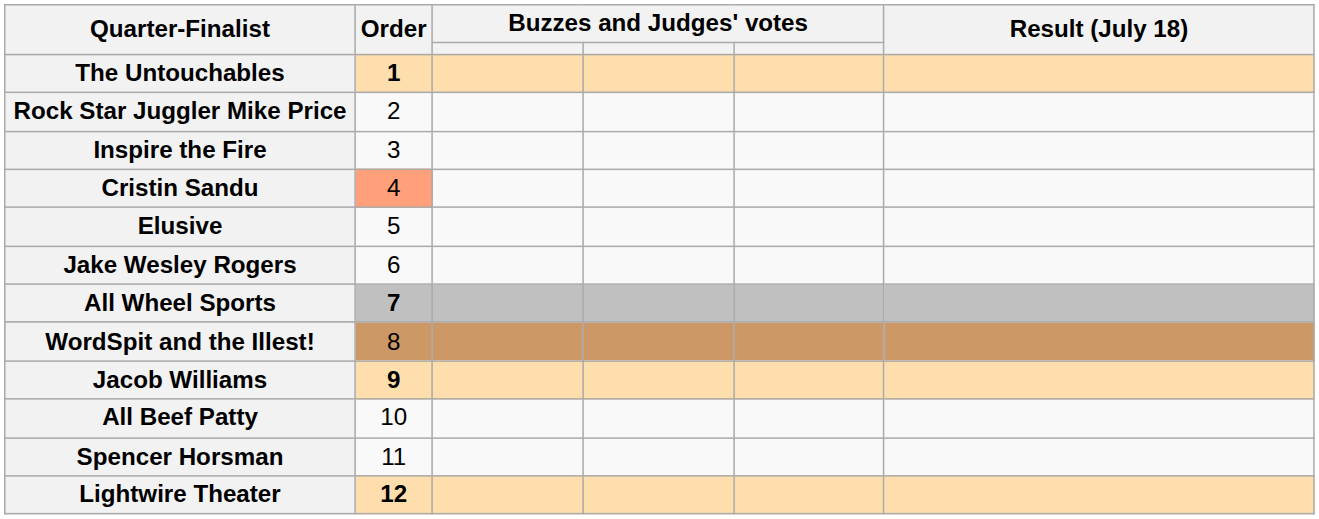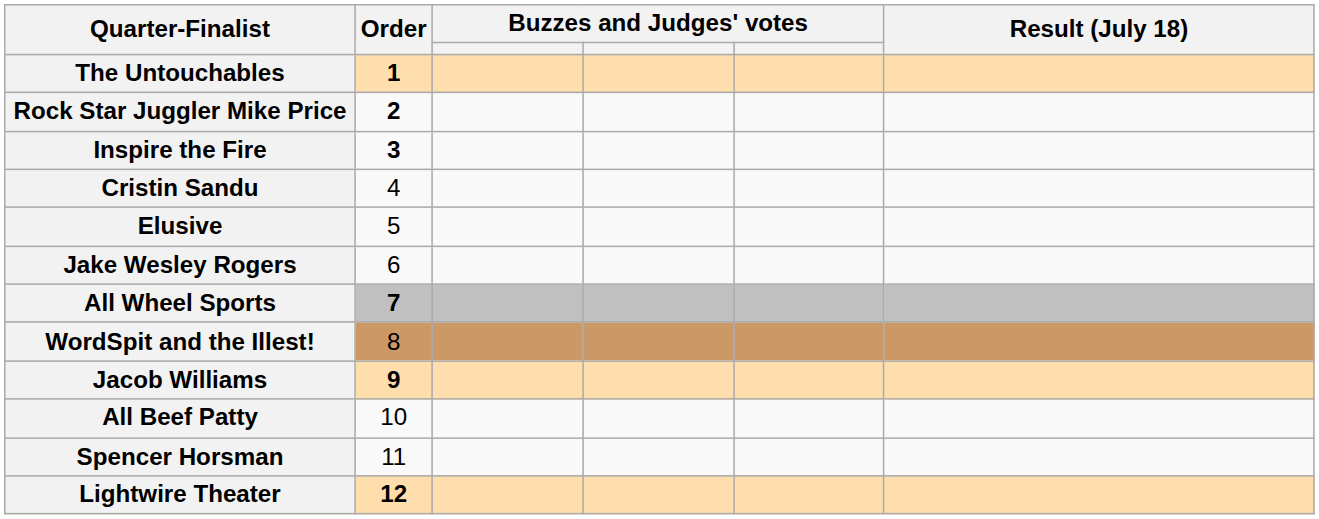(394, 111) normal -> (394, 111) bold
(394, 149) normal -> (394, 149) bold
(394, 188) lightsalmon background -> (394, 188) no background
